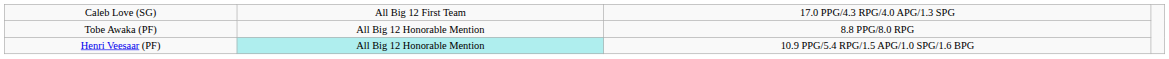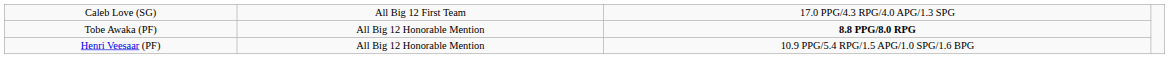(877, 29) normal -> (877, 29) bold
(420, 45) paleturquoise background -> (420, 45) no background
